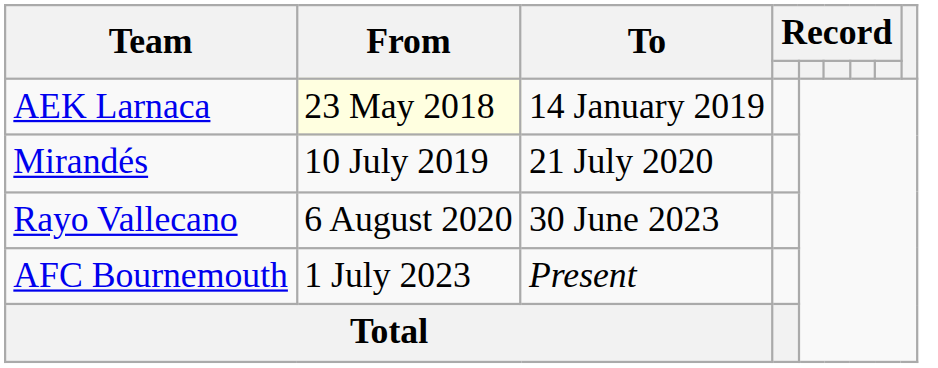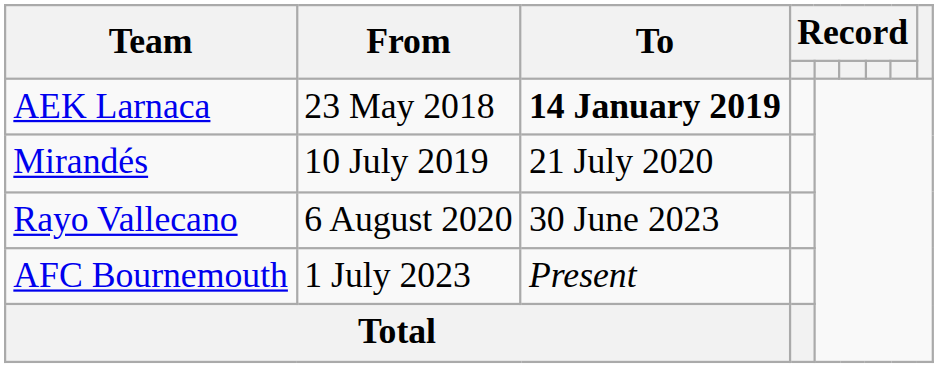(399, 105) lightyellow background -> (399, 105) no background
(647, 105) normal -> (655, 105) bold
